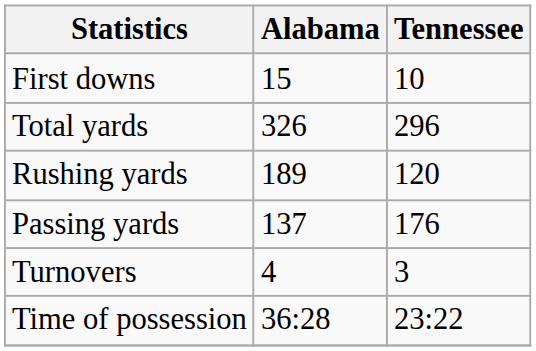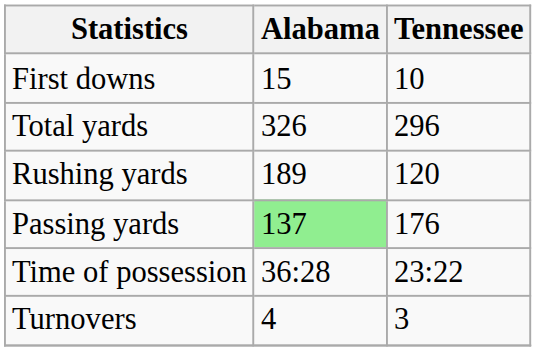(284, 223) no background -> (284, 223) lightgreen background
rows swapped: (74, 271) <-> (129, 320)
